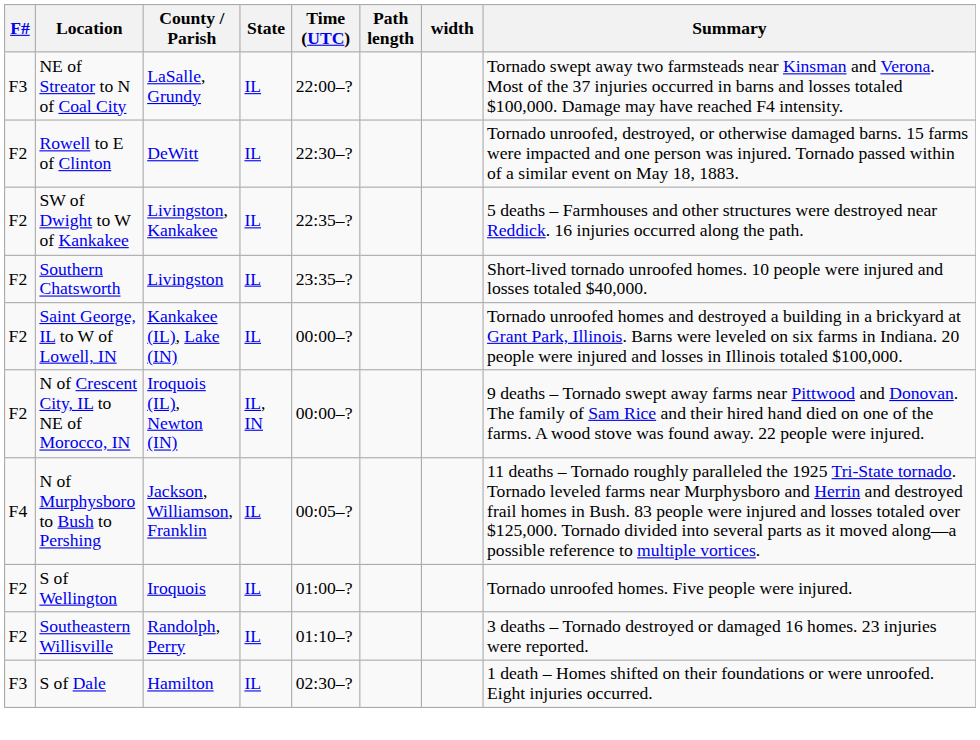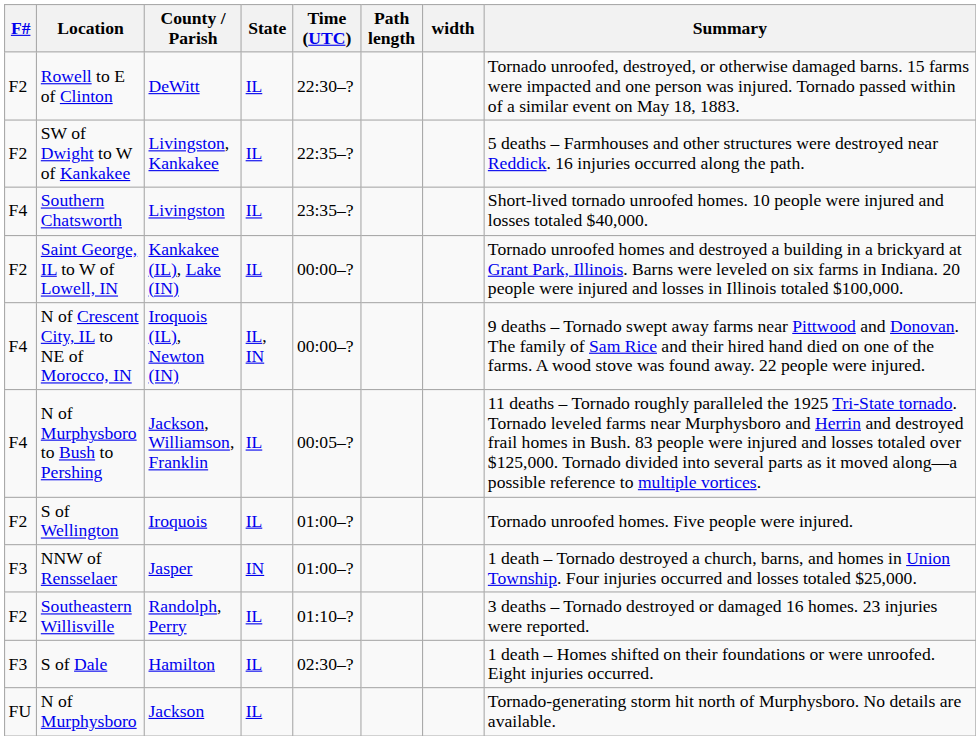- row: (85, 85)
(18, 278) F2 -> (18, 211) F4
(18, 413) F2 -> (18, 346) F4
+ row: (79, 568)
+ row: (89, 711)
